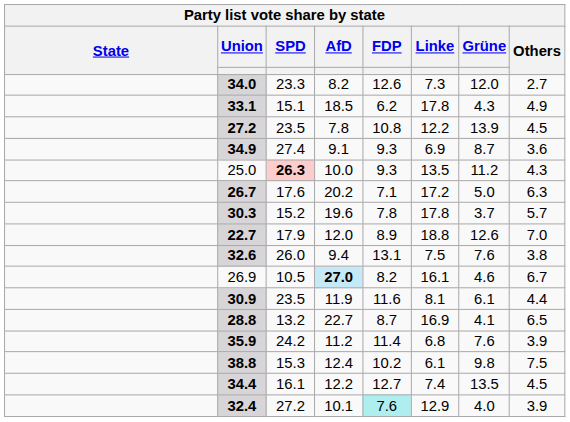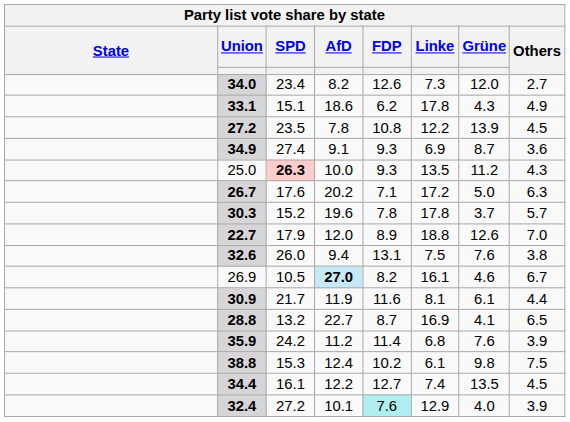(290, 85) 23.3 -> (290, 85) 23.4
(339, 106) 18.5 -> (339, 106) 18.6
(290, 299) 23.5 -> (290, 299) 21.7
